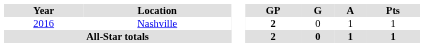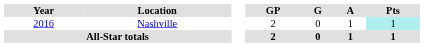(273, 23) bold -> (273, 23) normal
(393, 23) no background -> (393, 23) paleturquoise background
